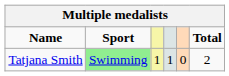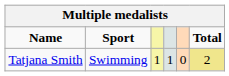(118, 59) lightgreen background -> (118, 59) no background
(207, 59) no background -> (207, 59) khaki background
